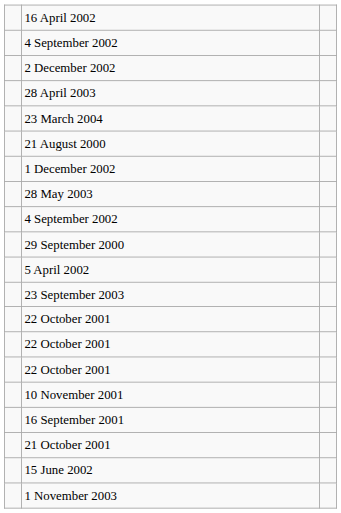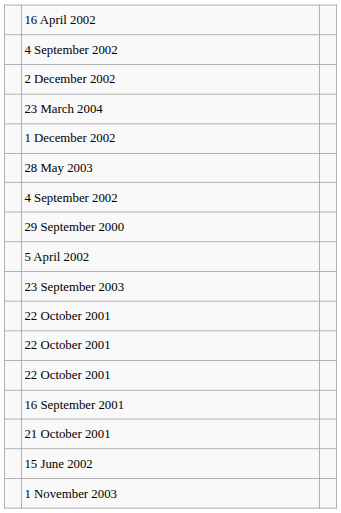- row: (13, 93)
- row: (13, 144)
- row: (13, 395)
